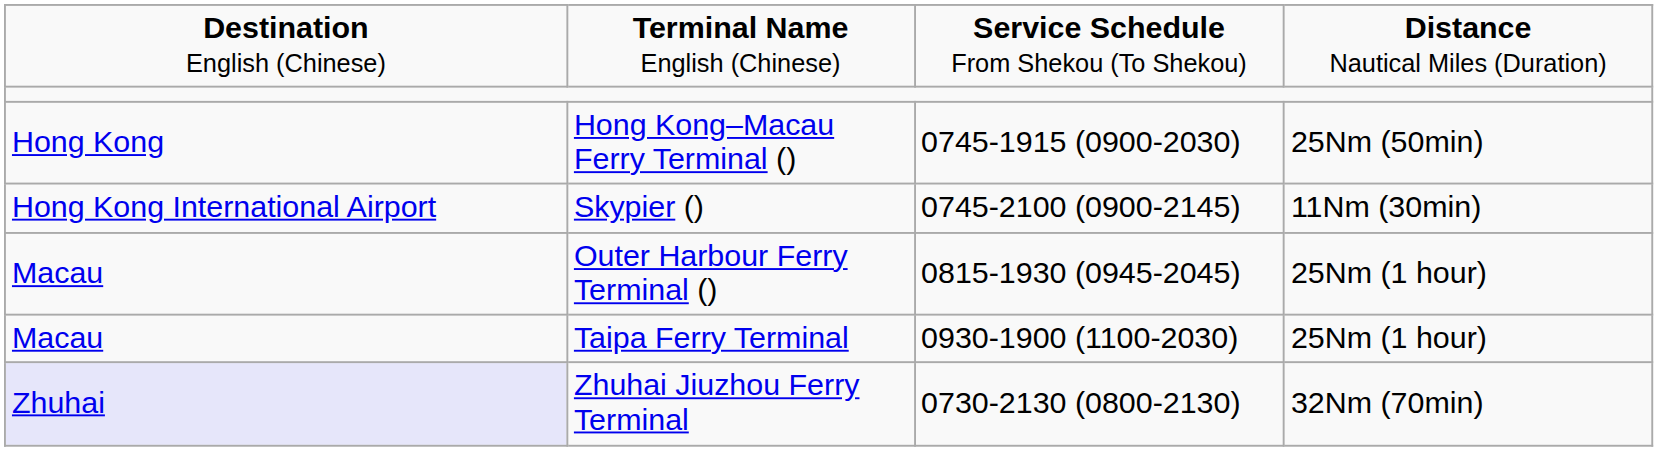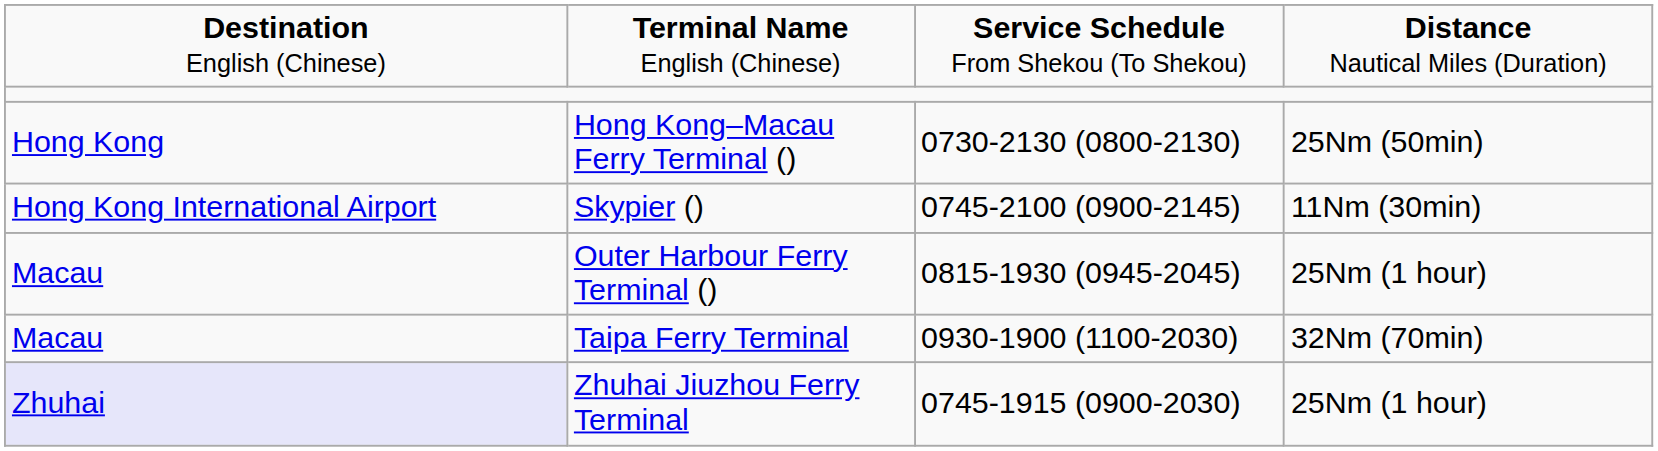(1081, 142) 0745-1915 (0900-2030) -> (1081, 142) 0730-2130 (0800-2130)
(1389, 338) 25Nm (1 hour) -> (1387, 338) 32Nm (70min)
(1081, 403) 0730-2130 (0800-2130) -> (1081, 403) 0745-1915 (0900-2030)
(1387, 403) 32Nm (70min) -> (1389, 403) 25Nm (1 hour)
